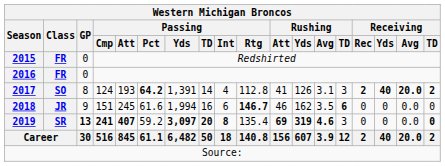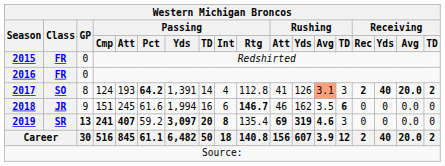(325, 91) no background -> (325, 91) lightsalmon background
(432, 122) bold -> (432, 122) normal
